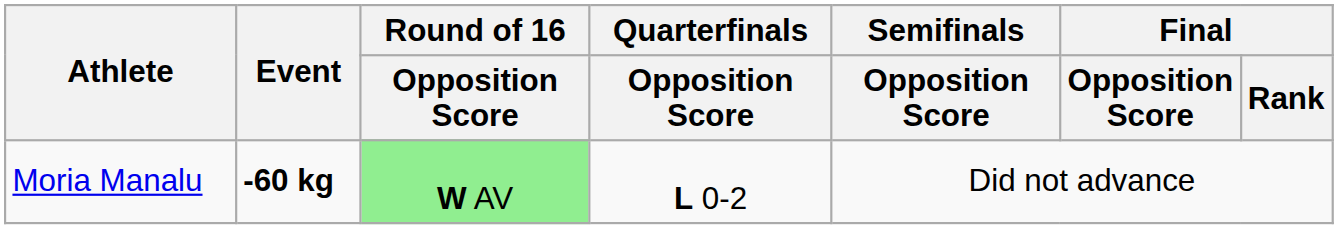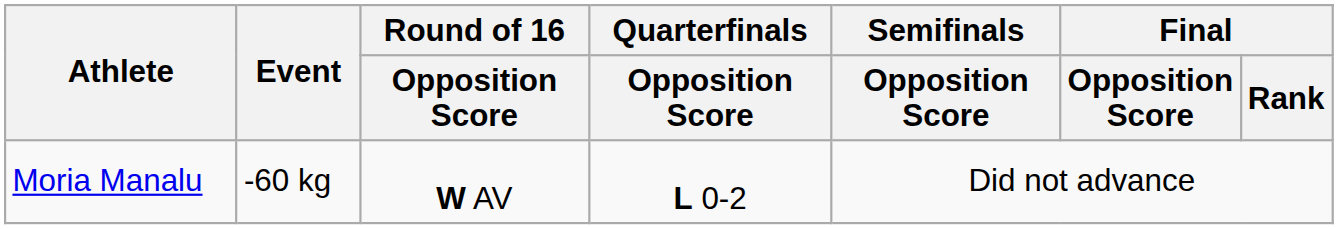(289, 182) bold -> (288, 182) normal
(475, 199) lightgreen background -> (474, 199) no background
